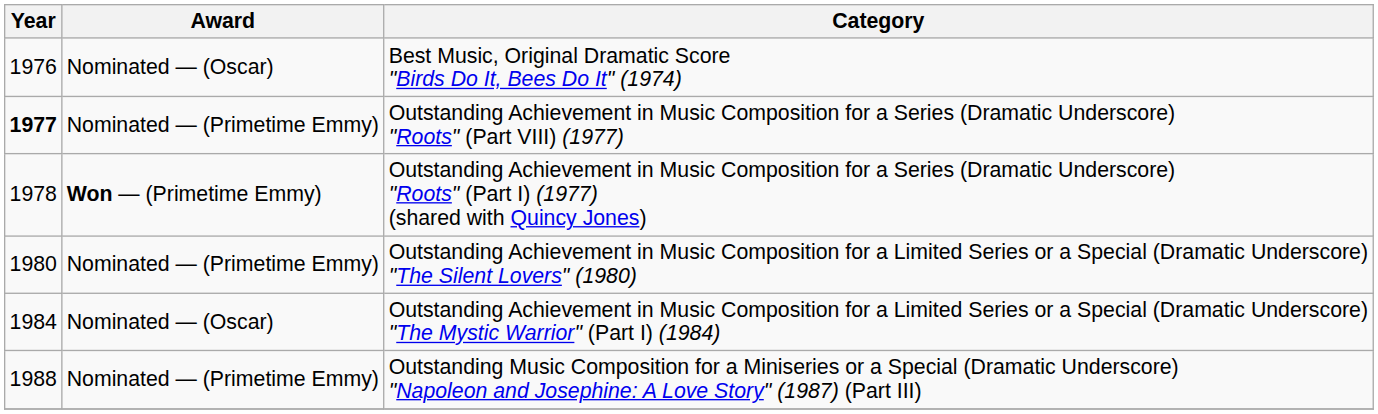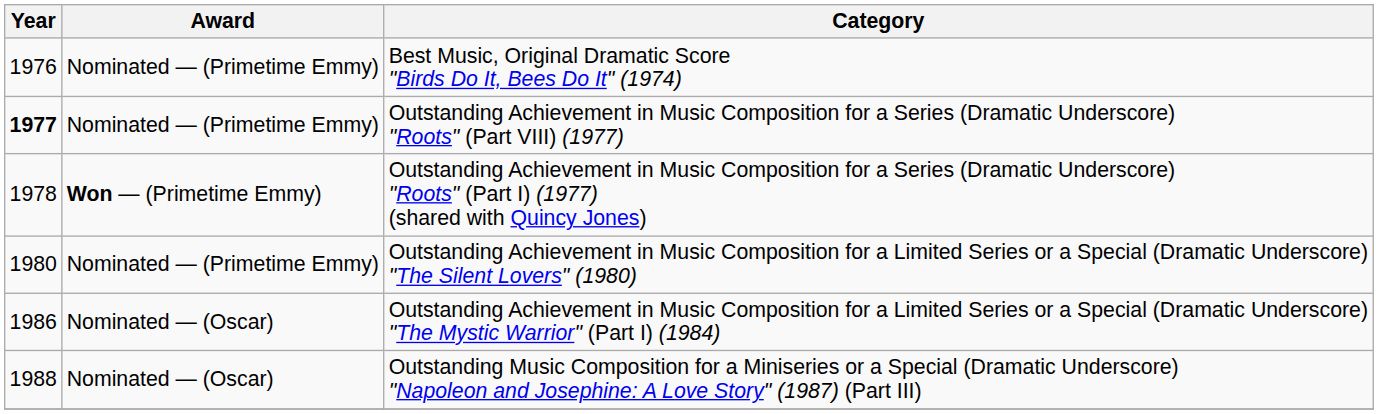(170, 67) Nominated — (Oscar) -> (223, 67) Nominated — (Primetime Emmy)
(33, 321) 1984 -> (33, 321) 1986
(223, 379) Nominated — (Primetime Emmy) -> (170, 379) Nominated — (Oscar)
